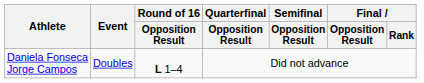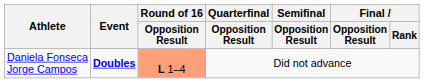(113, 64) normal -> (114, 64) bold
(169, 70) no background -> (172, 70) lightsalmon background
